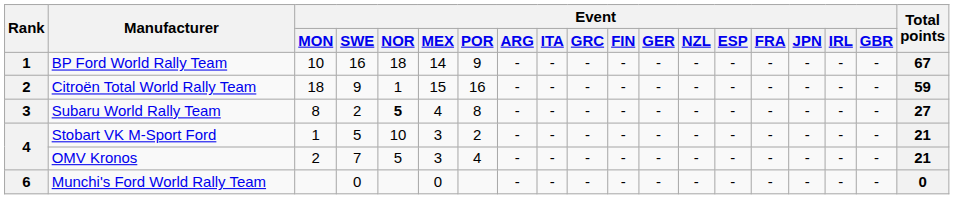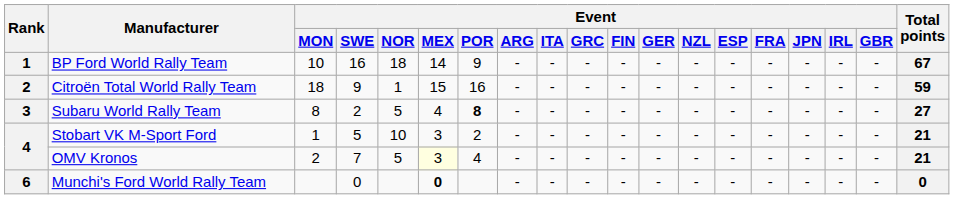(398, 111) bold -> (398, 111) normal
(477, 111) normal -> (477, 111) bold
(438, 159) no background -> (438, 159) lightyellow background
(438, 182) normal -> (438, 182) bold
